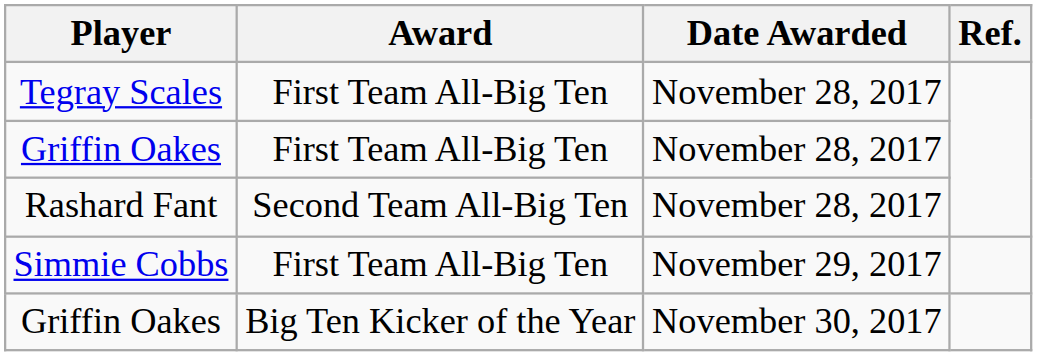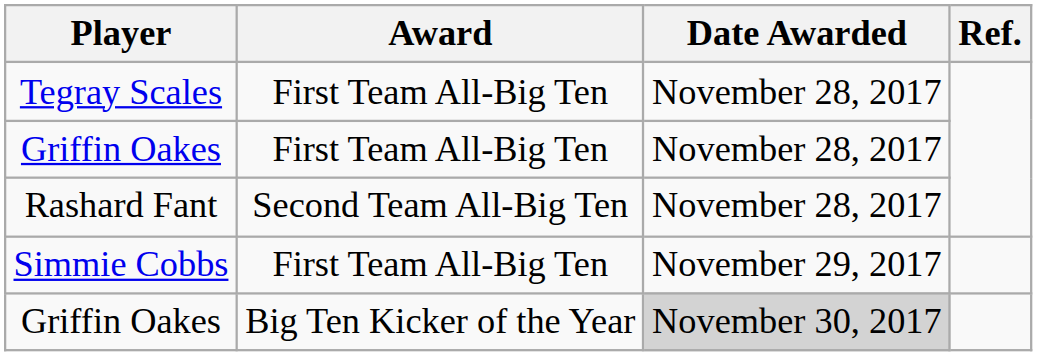(797, 321) no background -> (797, 321) lightgrey background
